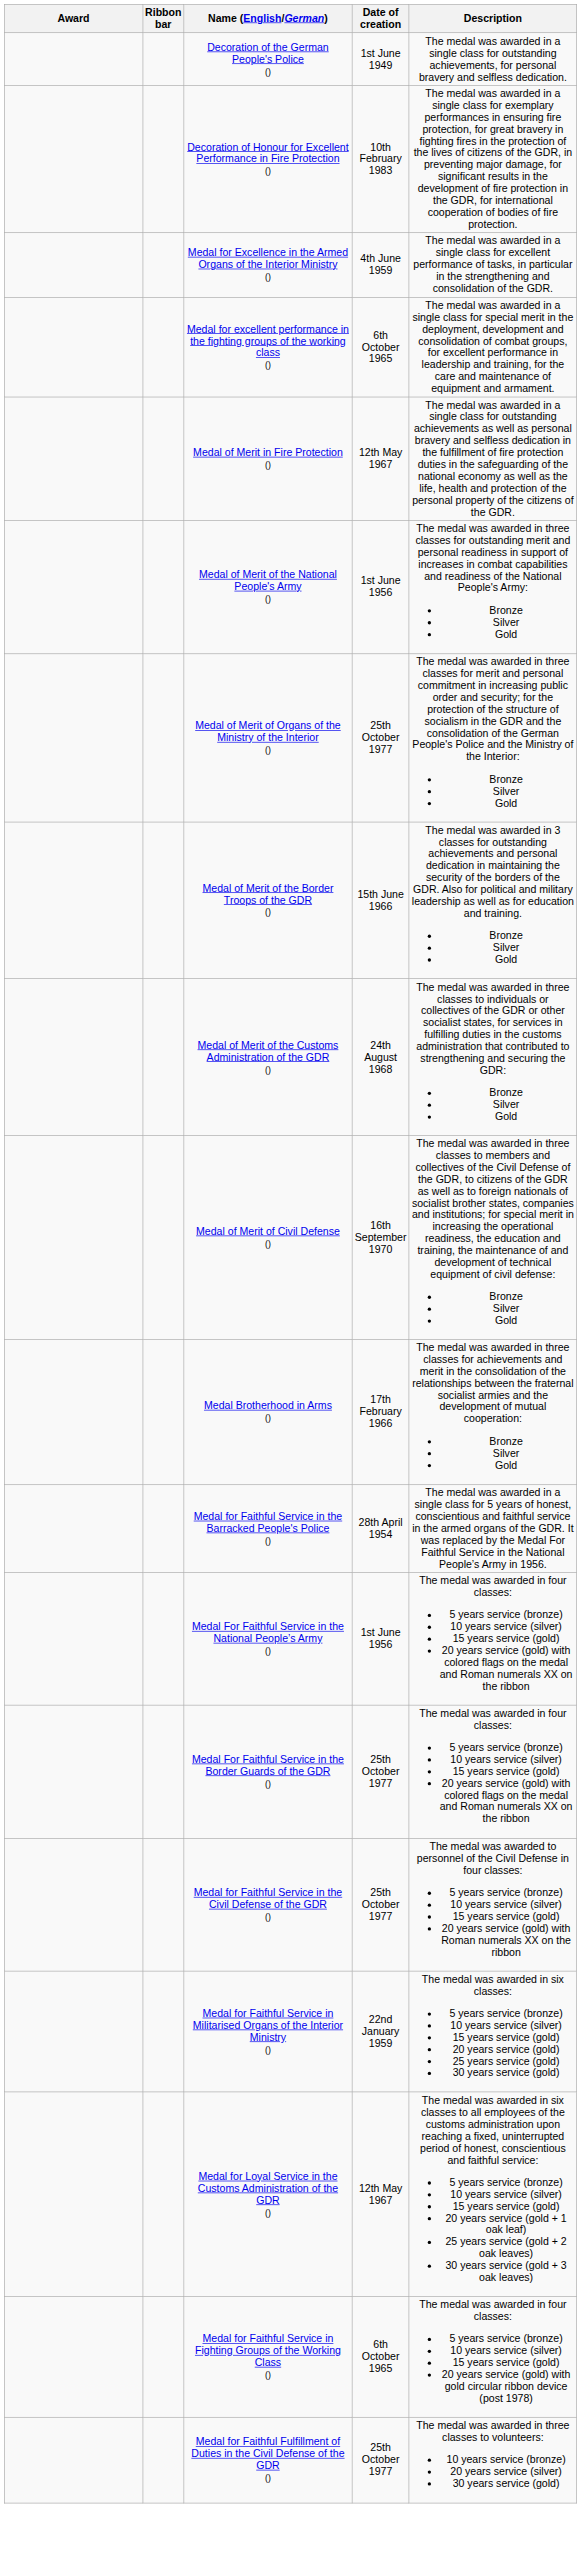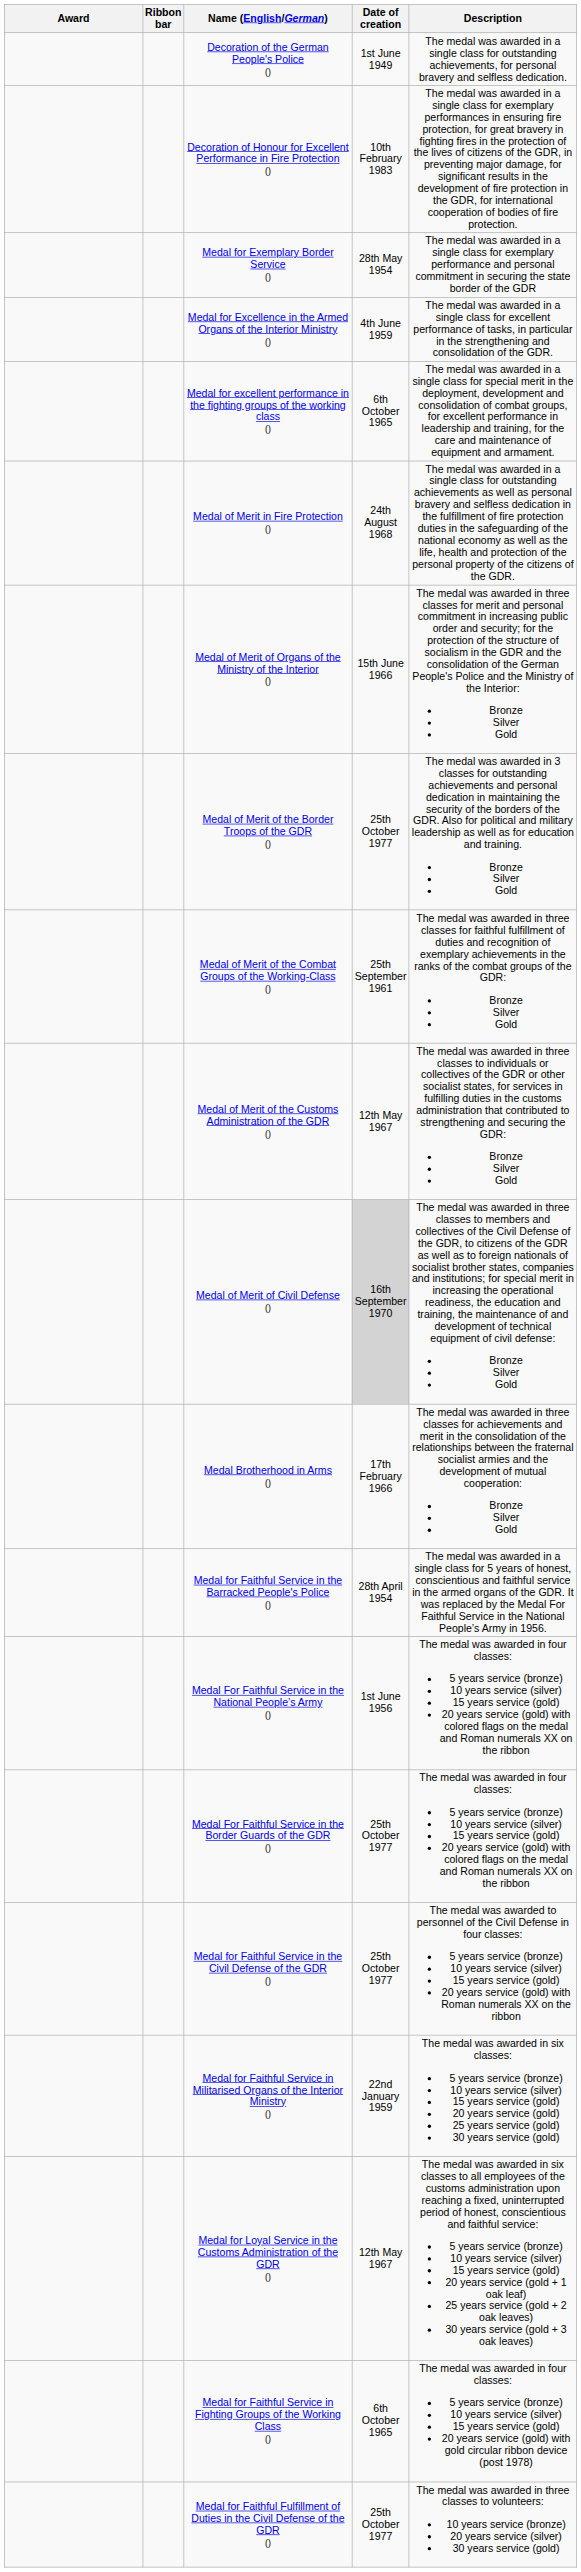+ row: (268, 265)
(381, 458) 12th May 1967 -> (381, 523) 24th August 1968
- row: (268, 587)
(381, 737) 25th October 1977 -> (381, 669) 15th June 1966
(381, 900) 15th June 1966 -> (381, 831) 25th October 1977
+ row: (268, 976)
(381, 1057) 24th August 1968 -> (381, 1121) 12th May 1967
(381, 1237) no background -> (381, 1301) lightgrey background
